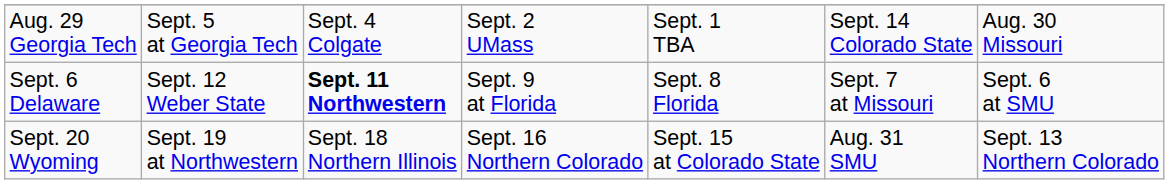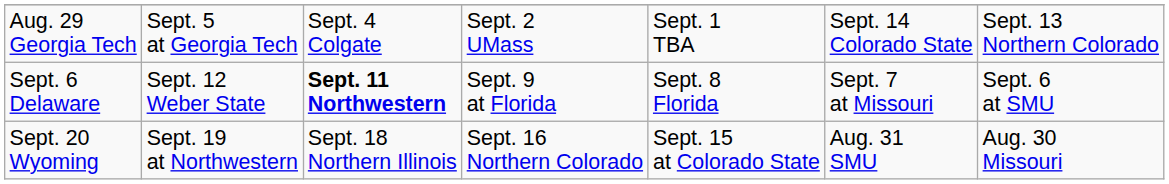(1023, 33) Aug. 30 Missouri -> (1071, 33) Sept. 13 Northern Colorado
(1071, 149) Sept. 13 Northern Colorado -> (1023, 149) Aug. 30 Missouri
